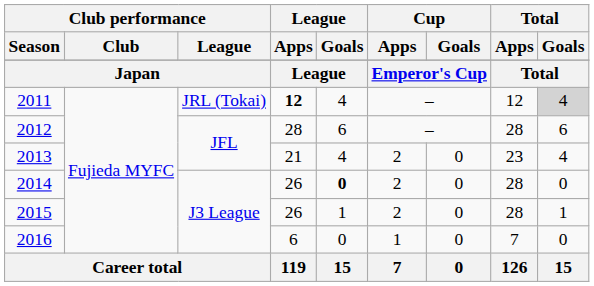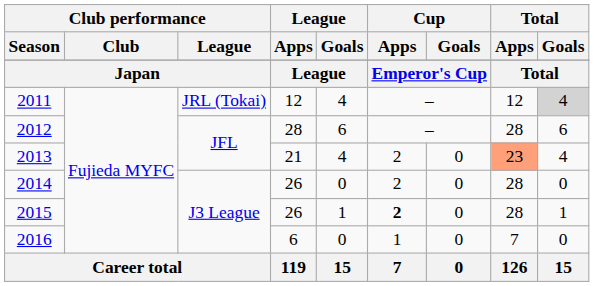(293, 101) bold -> (293, 101) normal
(514, 156) no background -> (514, 156) lightsalmon background
(342, 184) bold -> (342, 184) normal
(397, 211) normal -> (397, 211) bold
